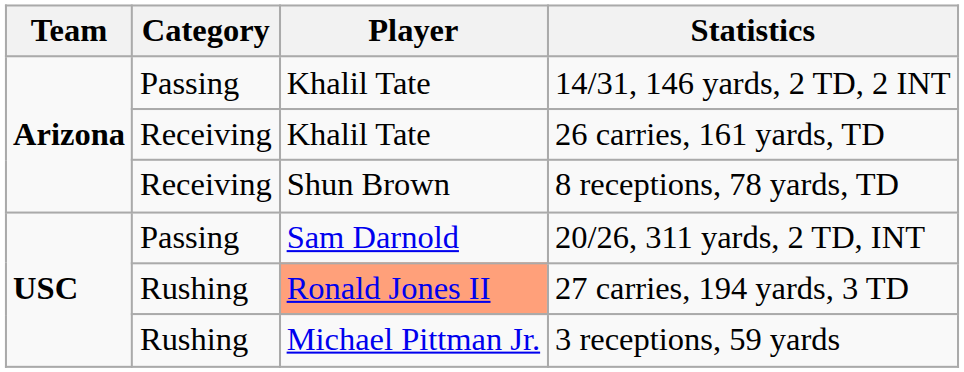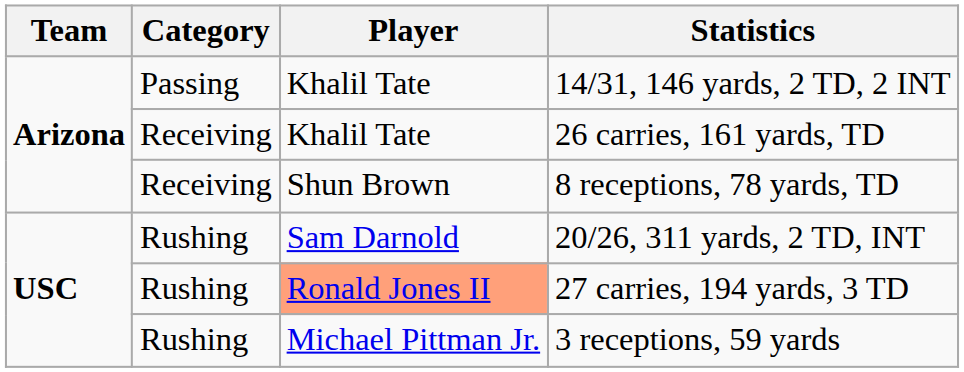(190, 236) Passing -> (194, 236) Rushing
